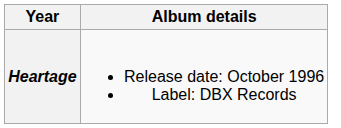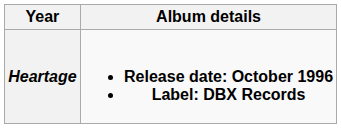(204, 86) normal -> (209, 86) bold
